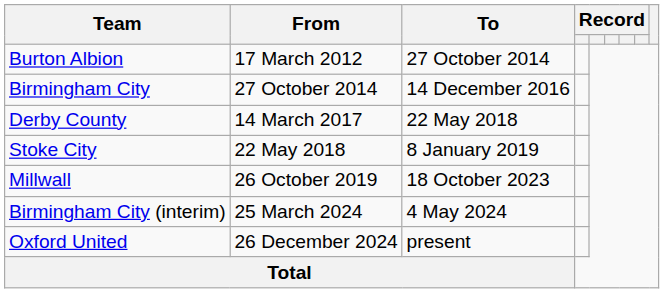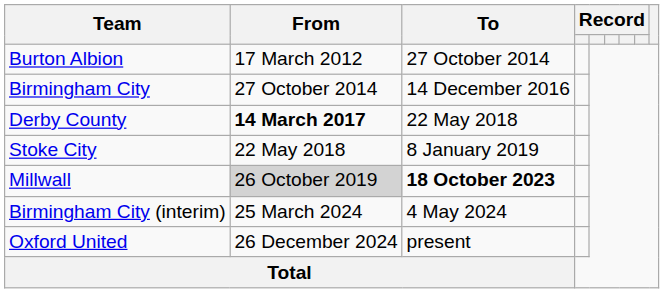(298, 119) normal -> (300, 119) bold
(306, 180) no background -> (306, 180) lightgrey background
(478, 180) normal -> (481, 180) bold
